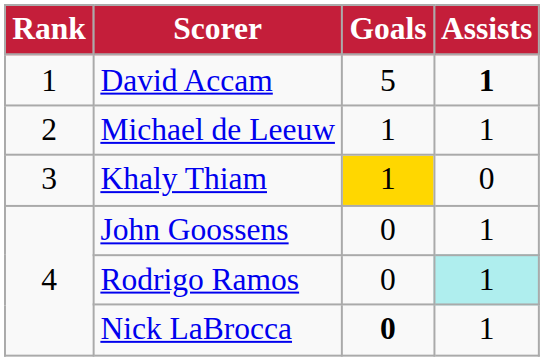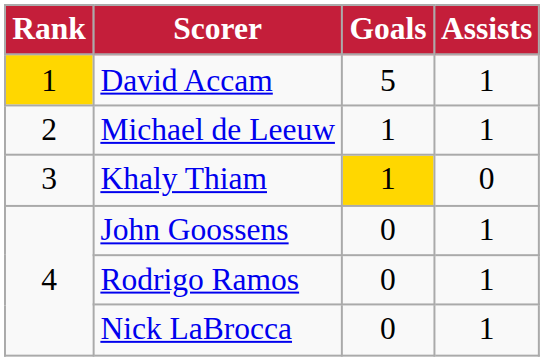(49, 79) no background -> (49, 79) gold background
(487, 79) bold -> (487, 79) normal
(487, 279) paleturquoise background -> (487, 279) no background
(388, 329) bold -> (388, 329) normal
